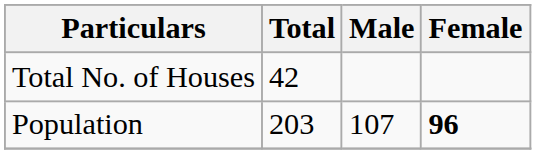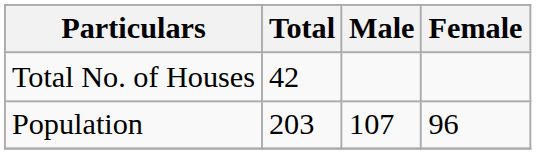(444, 124) bold -> (444, 124) normal
